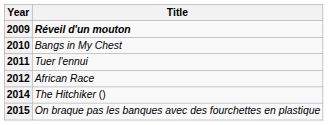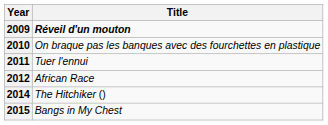(78, 45) Bangs in My Chest -> (177, 45) On braque pas les banques avec des fourchettes en plastique
(177, 111) On braque pas les banques avec des fourchettes en plastique -> (78, 111) Bangs in My Chest
